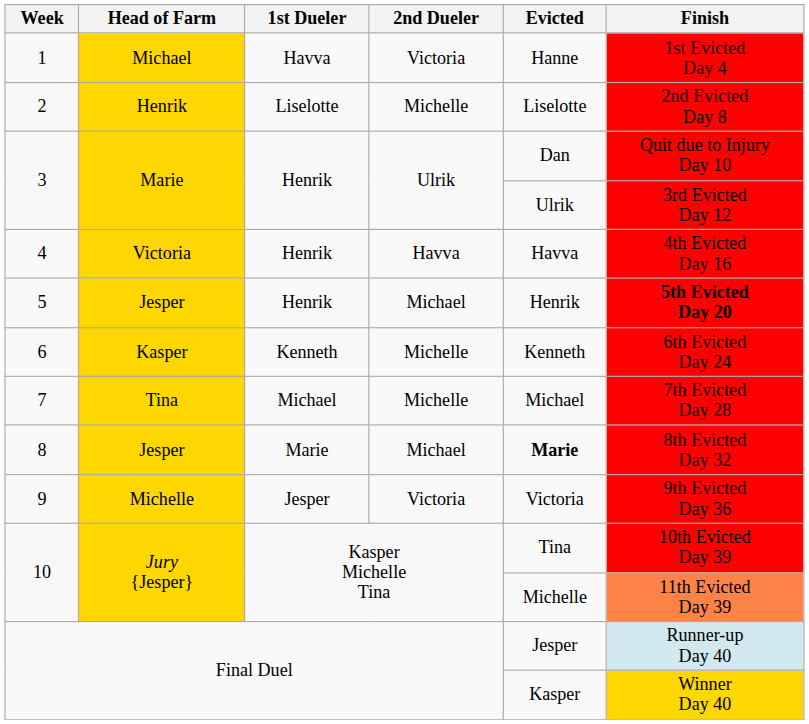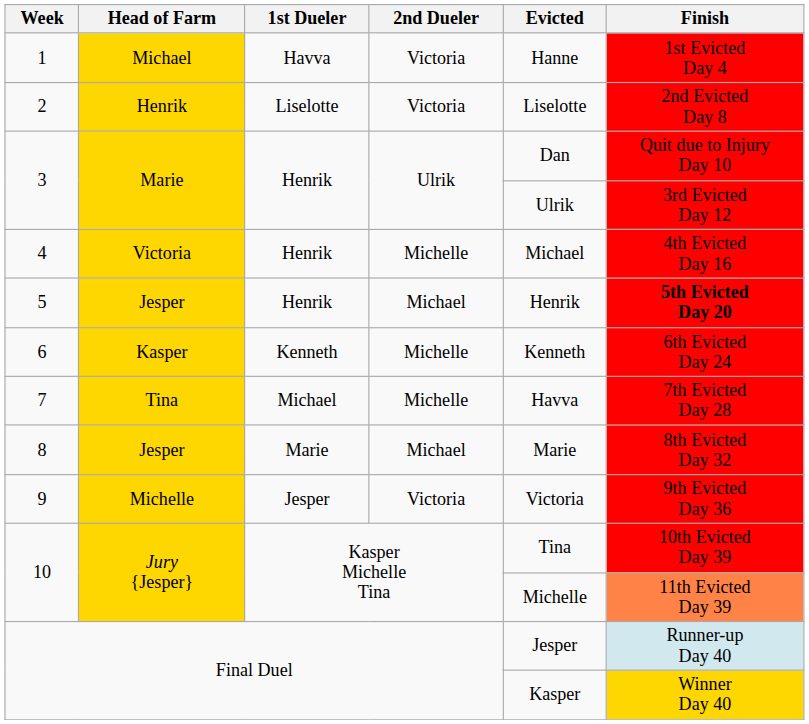(436, 106) Michelle -> (436, 106) Victoria
(436, 253) Havva -> (436, 253) Michelle
(555, 253) Havva -> (555, 253) Michael
(555, 400) Michael -> (555, 400) Havva
(555, 449) bold -> (555, 449) normal
